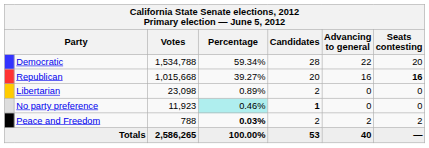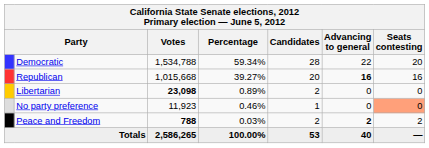(366, 77) normal -> (366, 77) bold
(417, 77) bold -> (417, 77) normal
(182, 91) normal -> (182, 91) bold
(252, 106) paleturquoise background -> (252, 106) no background
(317, 106) bold -> (317, 106) normal
(420, 106) no background -> (420, 106) lightsalmon background
(188, 121) normal -> (188, 121) bold
(252, 121) bold -> (252, 121) normal
(369, 121) normal -> (369, 121) bold
